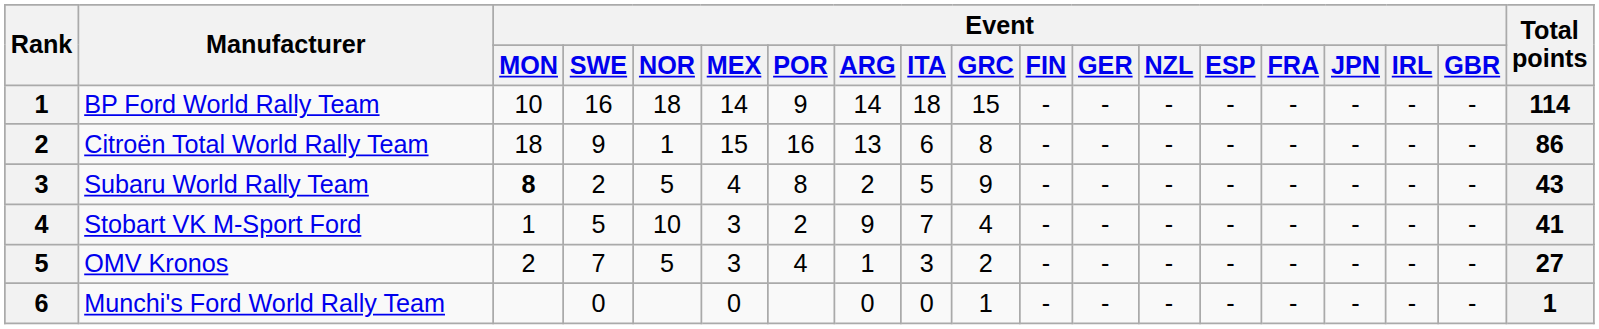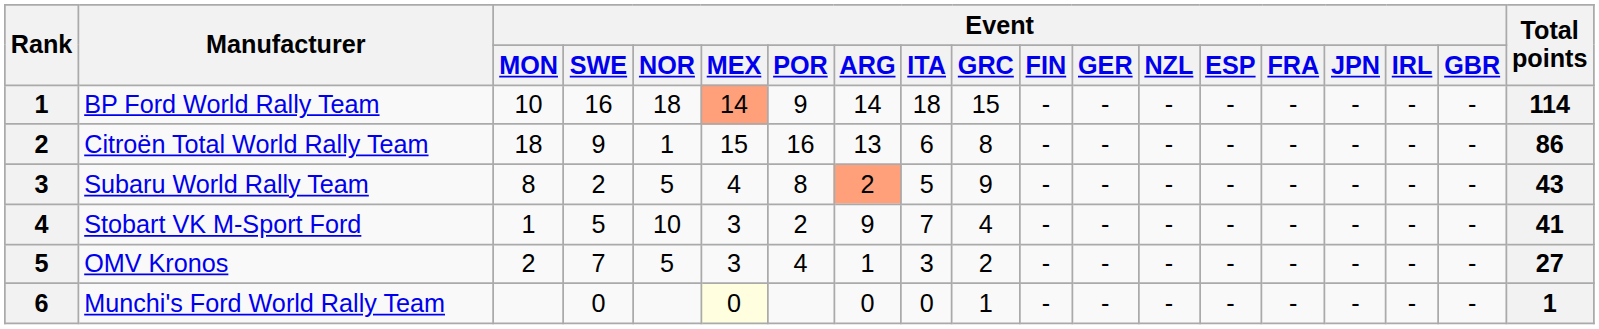(734, 105) no background -> (734, 105) lightsalmon background
(529, 184) bold -> (529, 184) normal
(868, 184) no background -> (868, 184) lightsalmon background
(734, 304) no background -> (734, 304) lightyellow background
